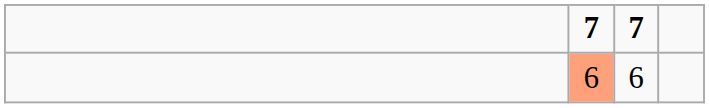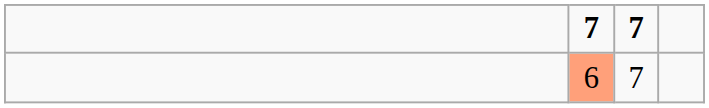(636, 77) 6 -> (636, 77) 7
